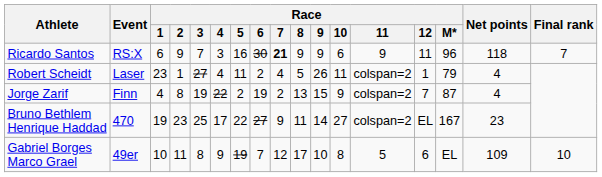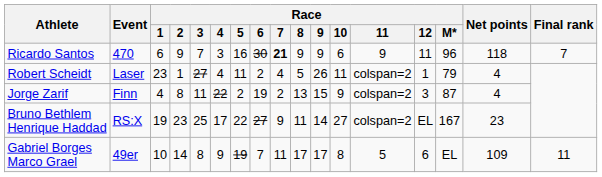(127, 54) RS:X -> (123, 54) 470
(200, 94) 19 -> (200, 94) 11
(425, 94) 7 -> (425, 94) 3
(123, 121) 470 -> (127, 121) RS:X
(180, 155) 11 -> (180, 155) 14
(280, 155) 12 -> (280, 155) 11
(320, 155) 10 -> (320, 155) 17
(564, 155) 10 -> (564, 155) 11
